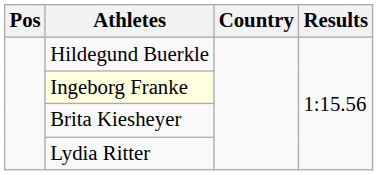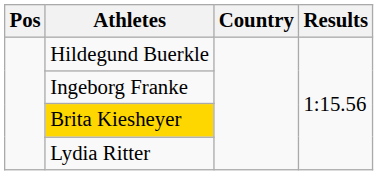(119, 86) lightyellow background -> (119, 86) no background
(116, 119) no background -> (116, 119) gold background
